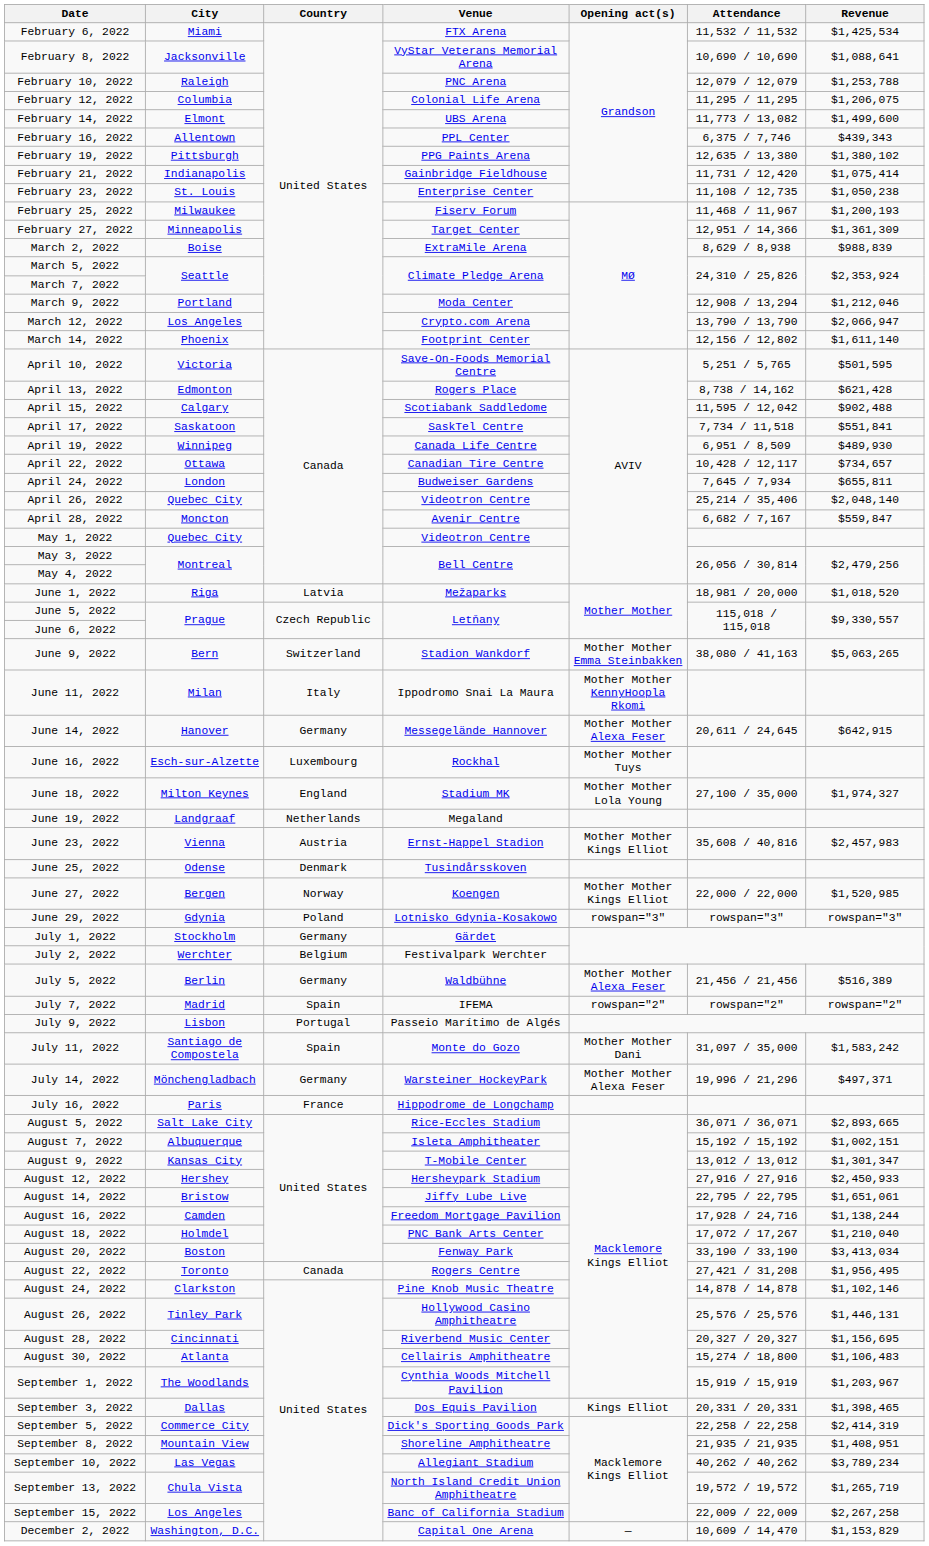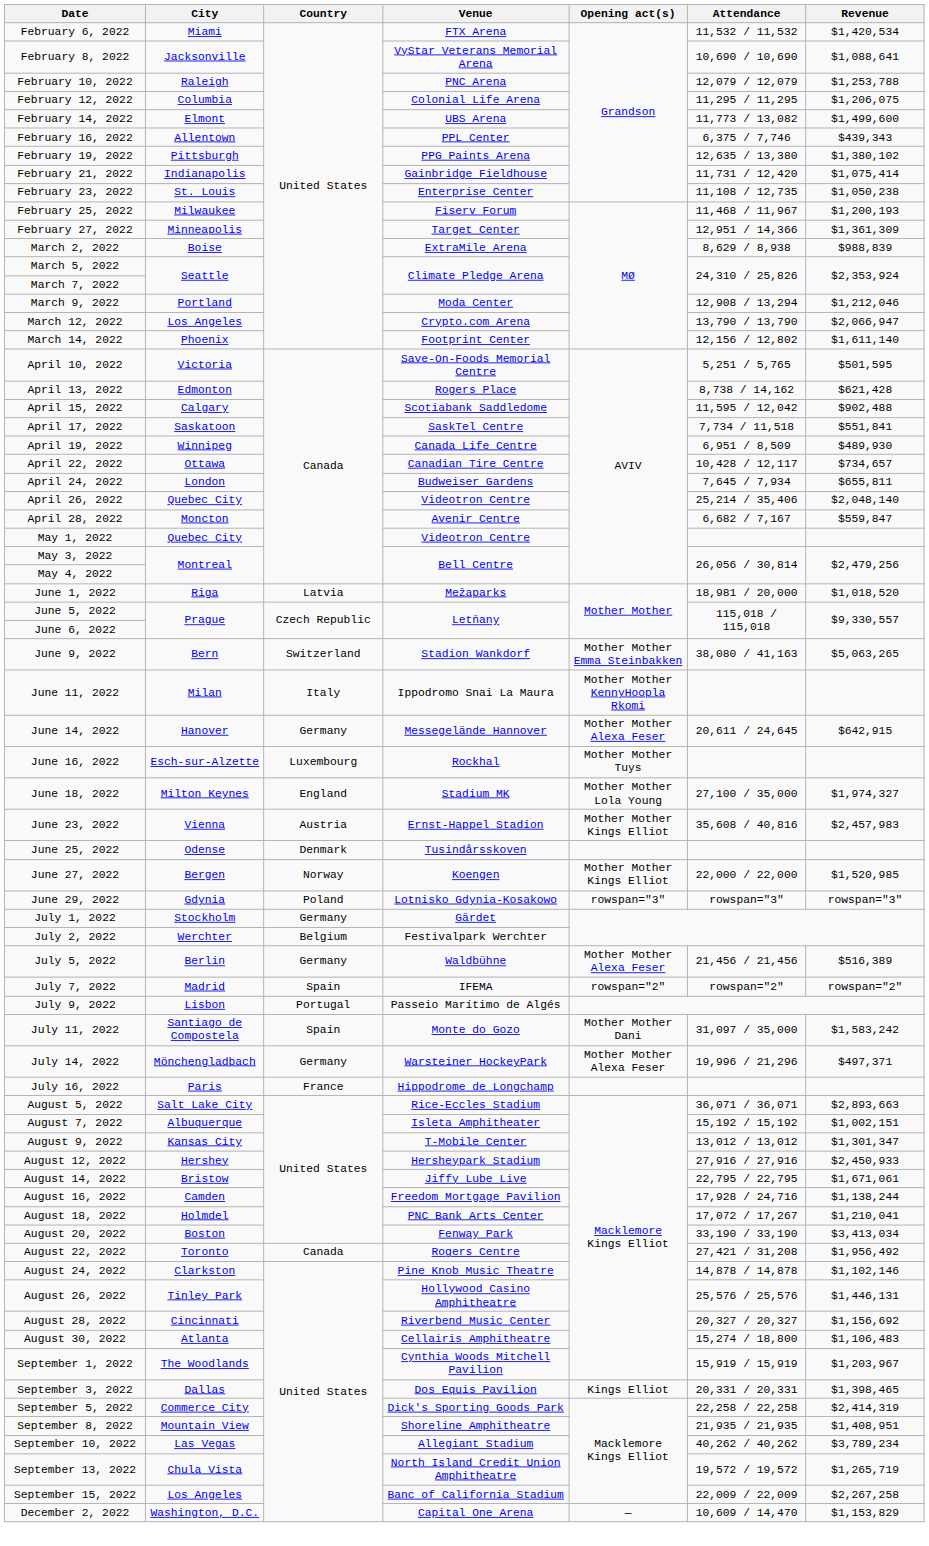(865, 32) $1,425,534 -> (865, 32) $1,420,534
- row: (75, 819)
(865, 1123) $2,893,665 -> (865, 1105) $2,893,663
(865, 1197) $1,651,061 -> (865, 1179) $1,671,061
(865, 1234) $1,210,040 -> (865, 1216) $1,210,041
(865, 1271) $1,956,495 -> (865, 1252) $1,956,492
(865, 1339) $1,156,695 -> (865, 1321) $1,156,692
